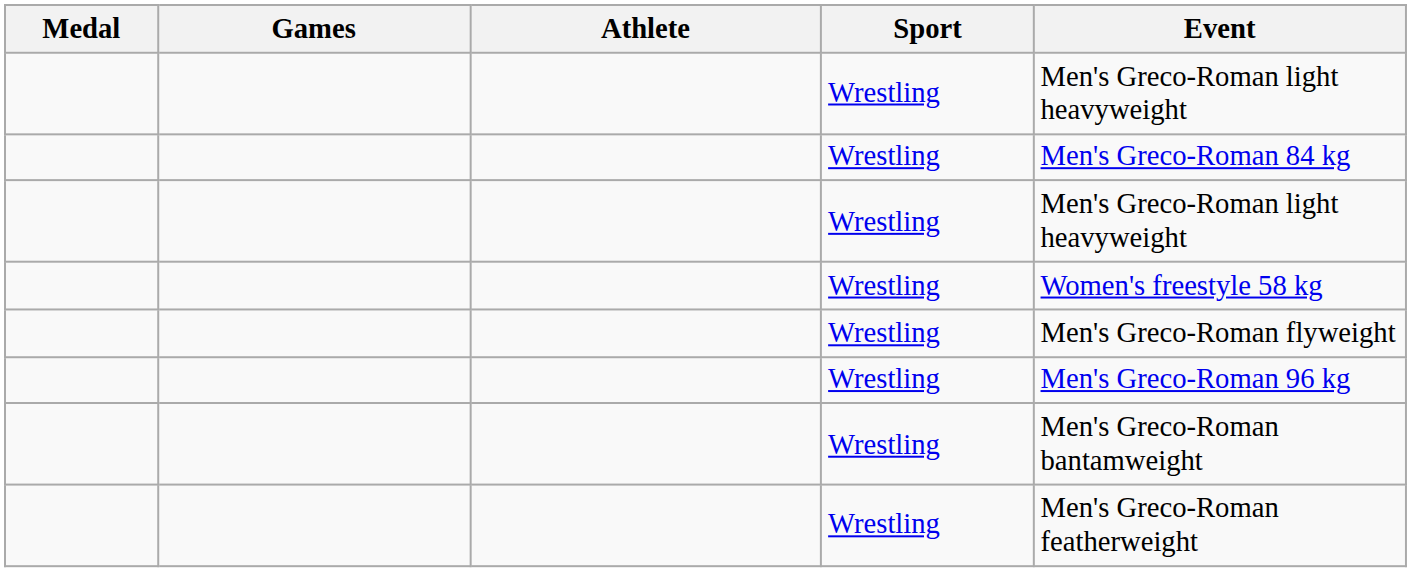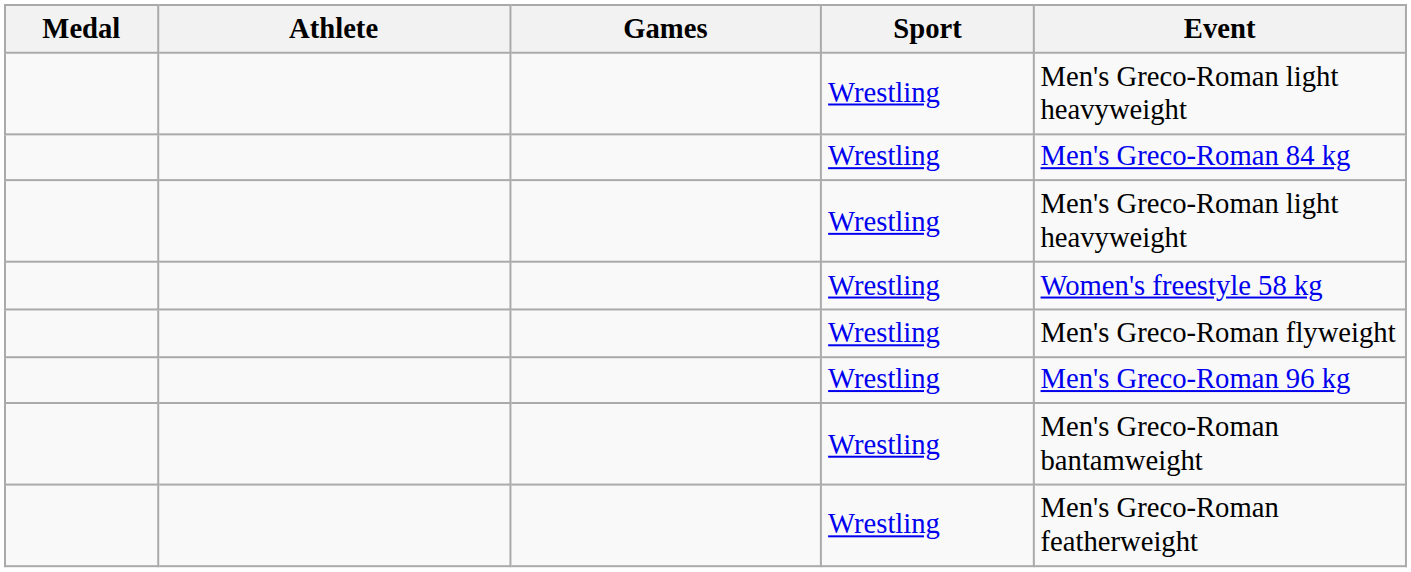columns swapped: (646, 28) <-> (314, 28)
